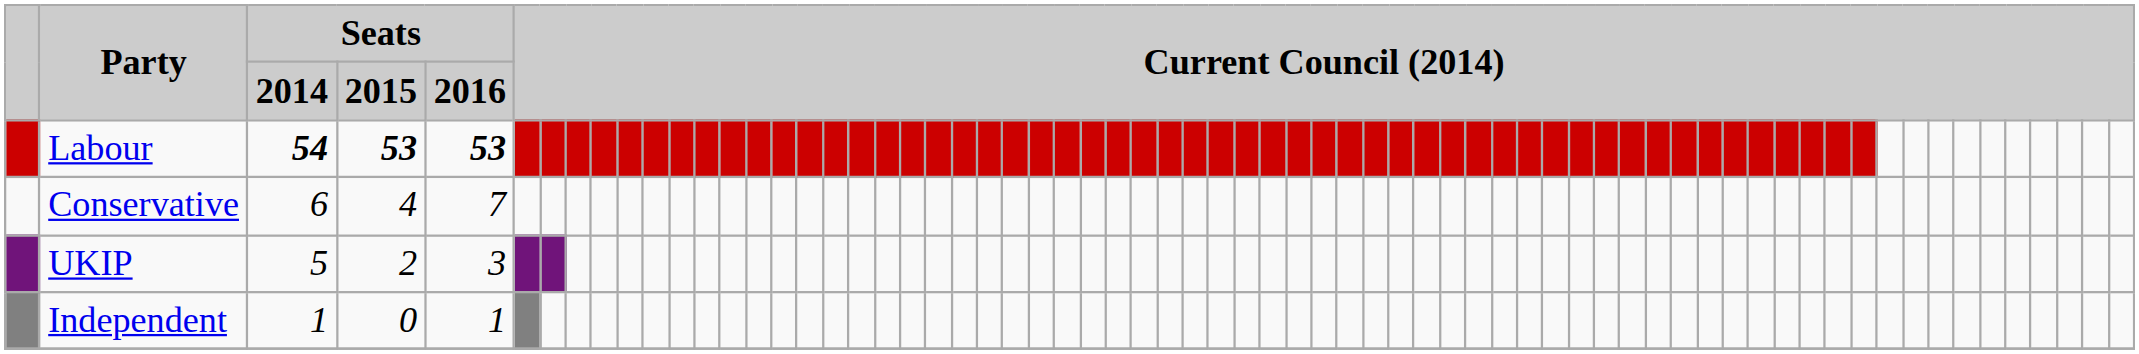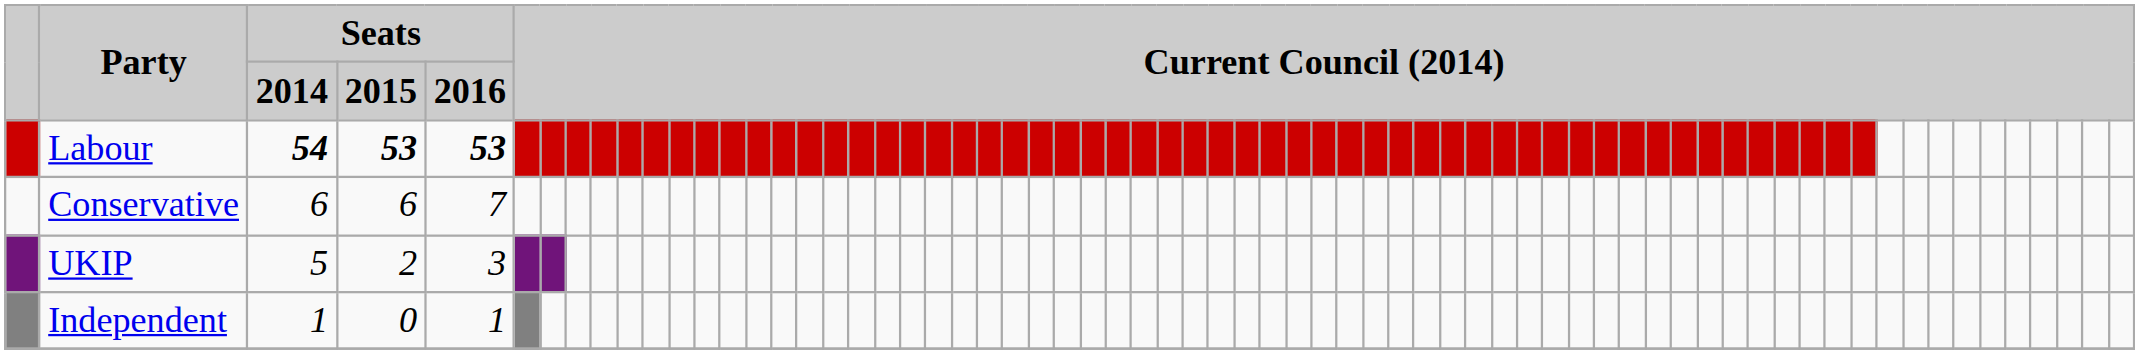(408, 205) 4 -> (408, 205) 6
